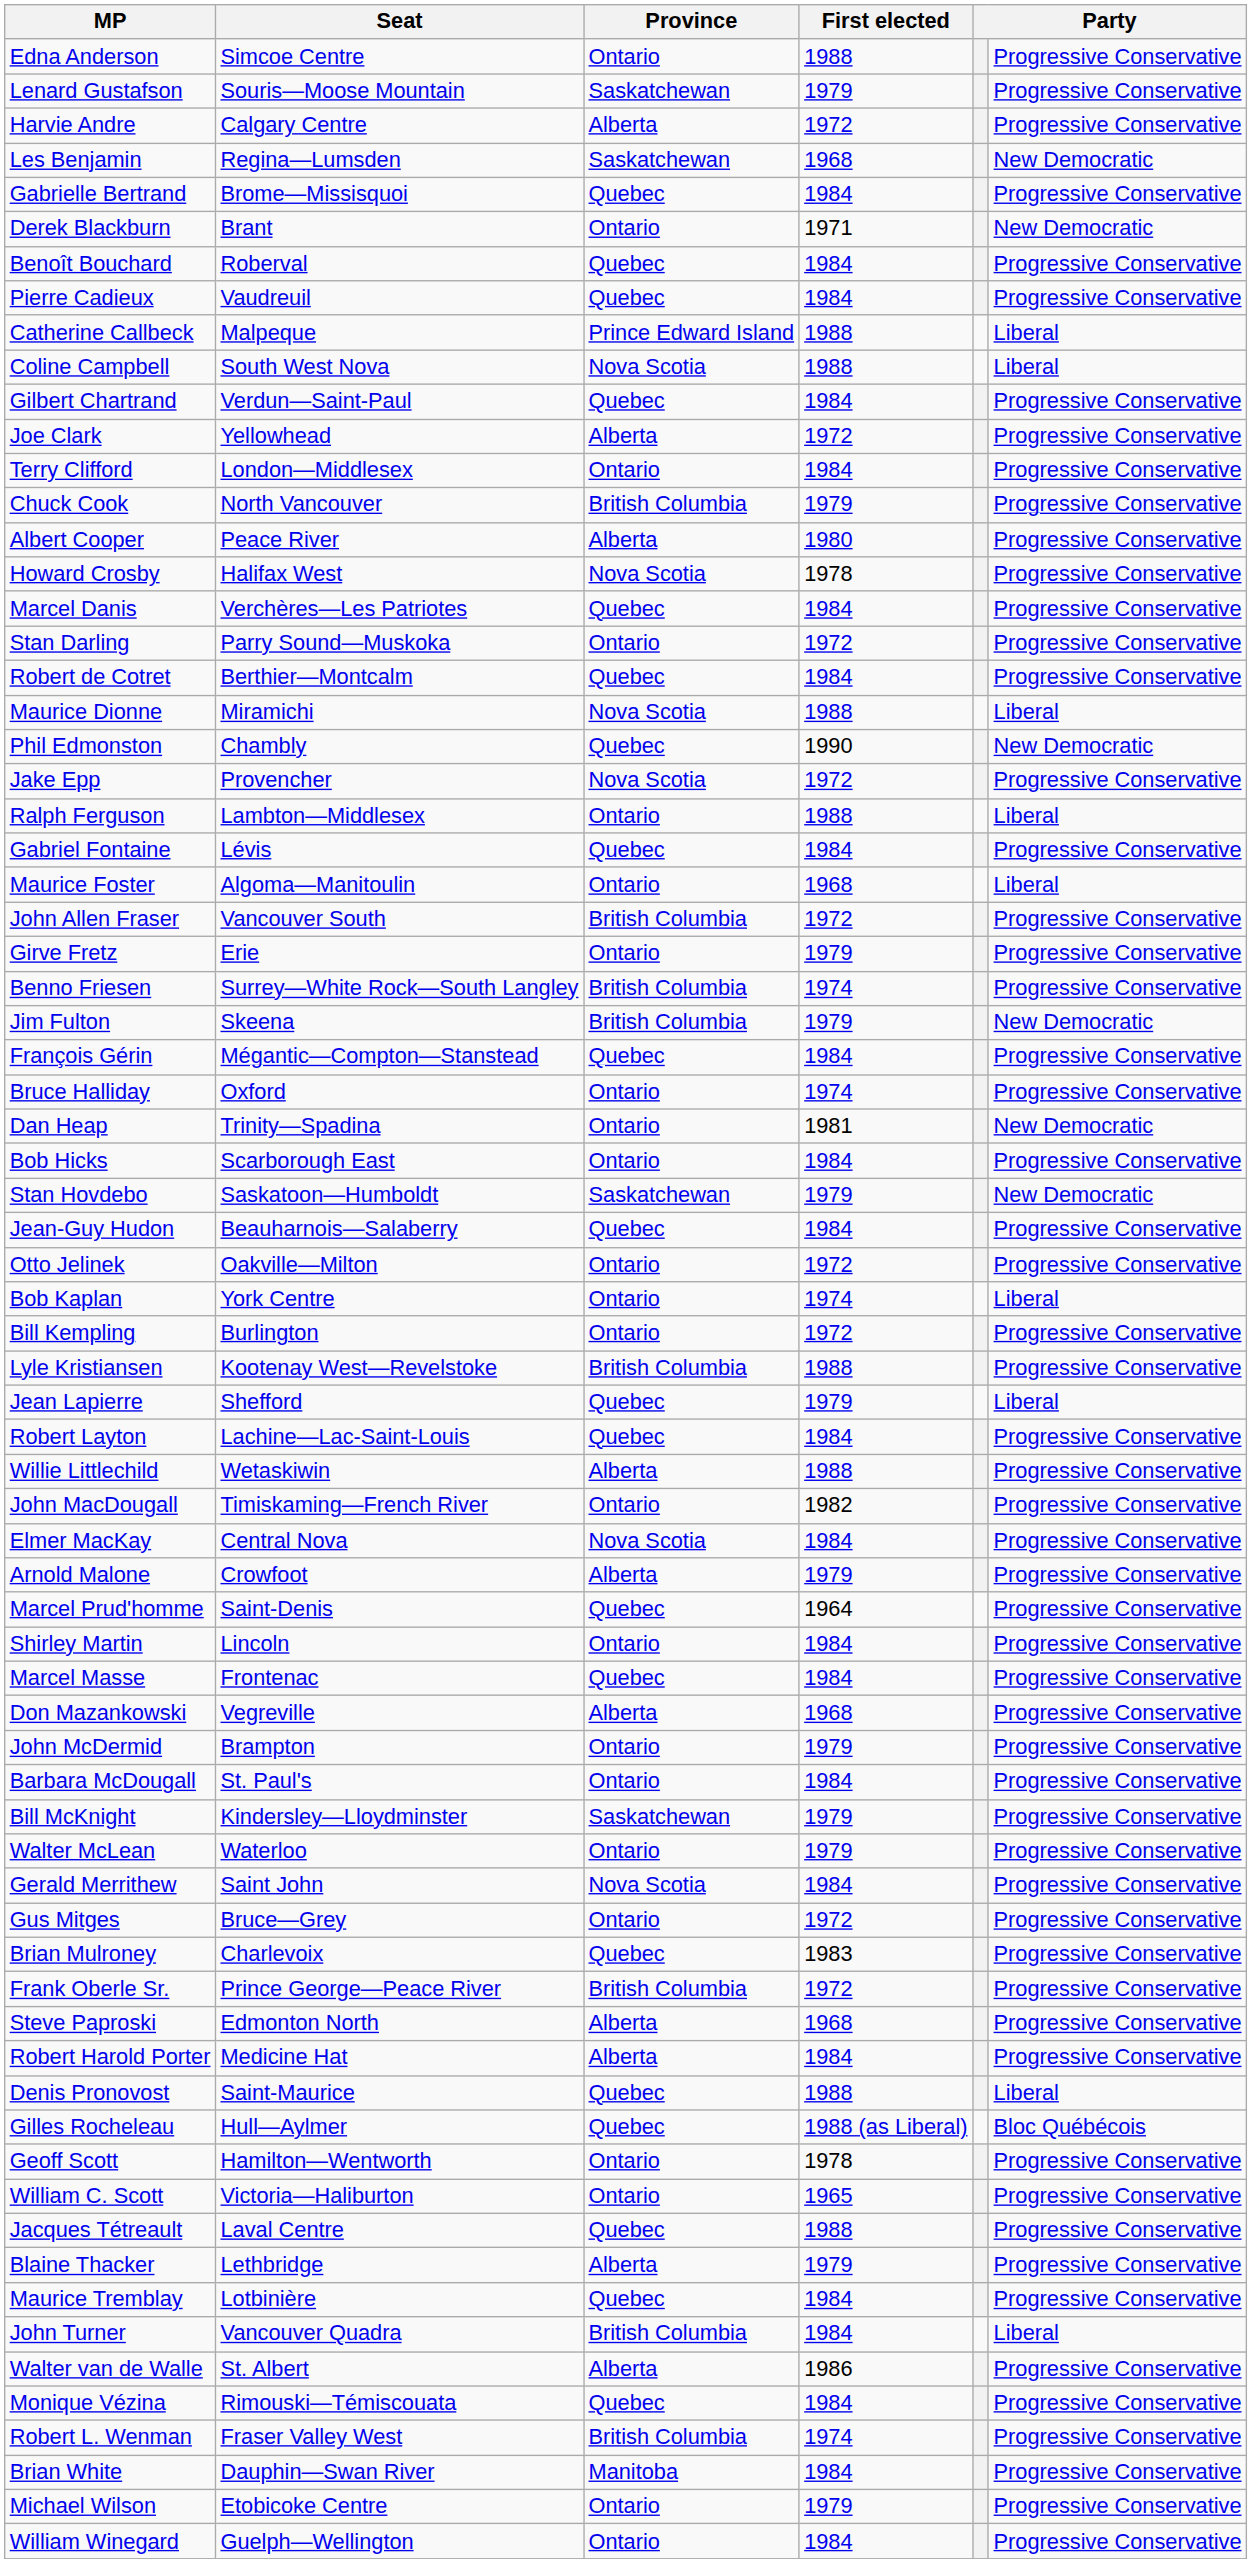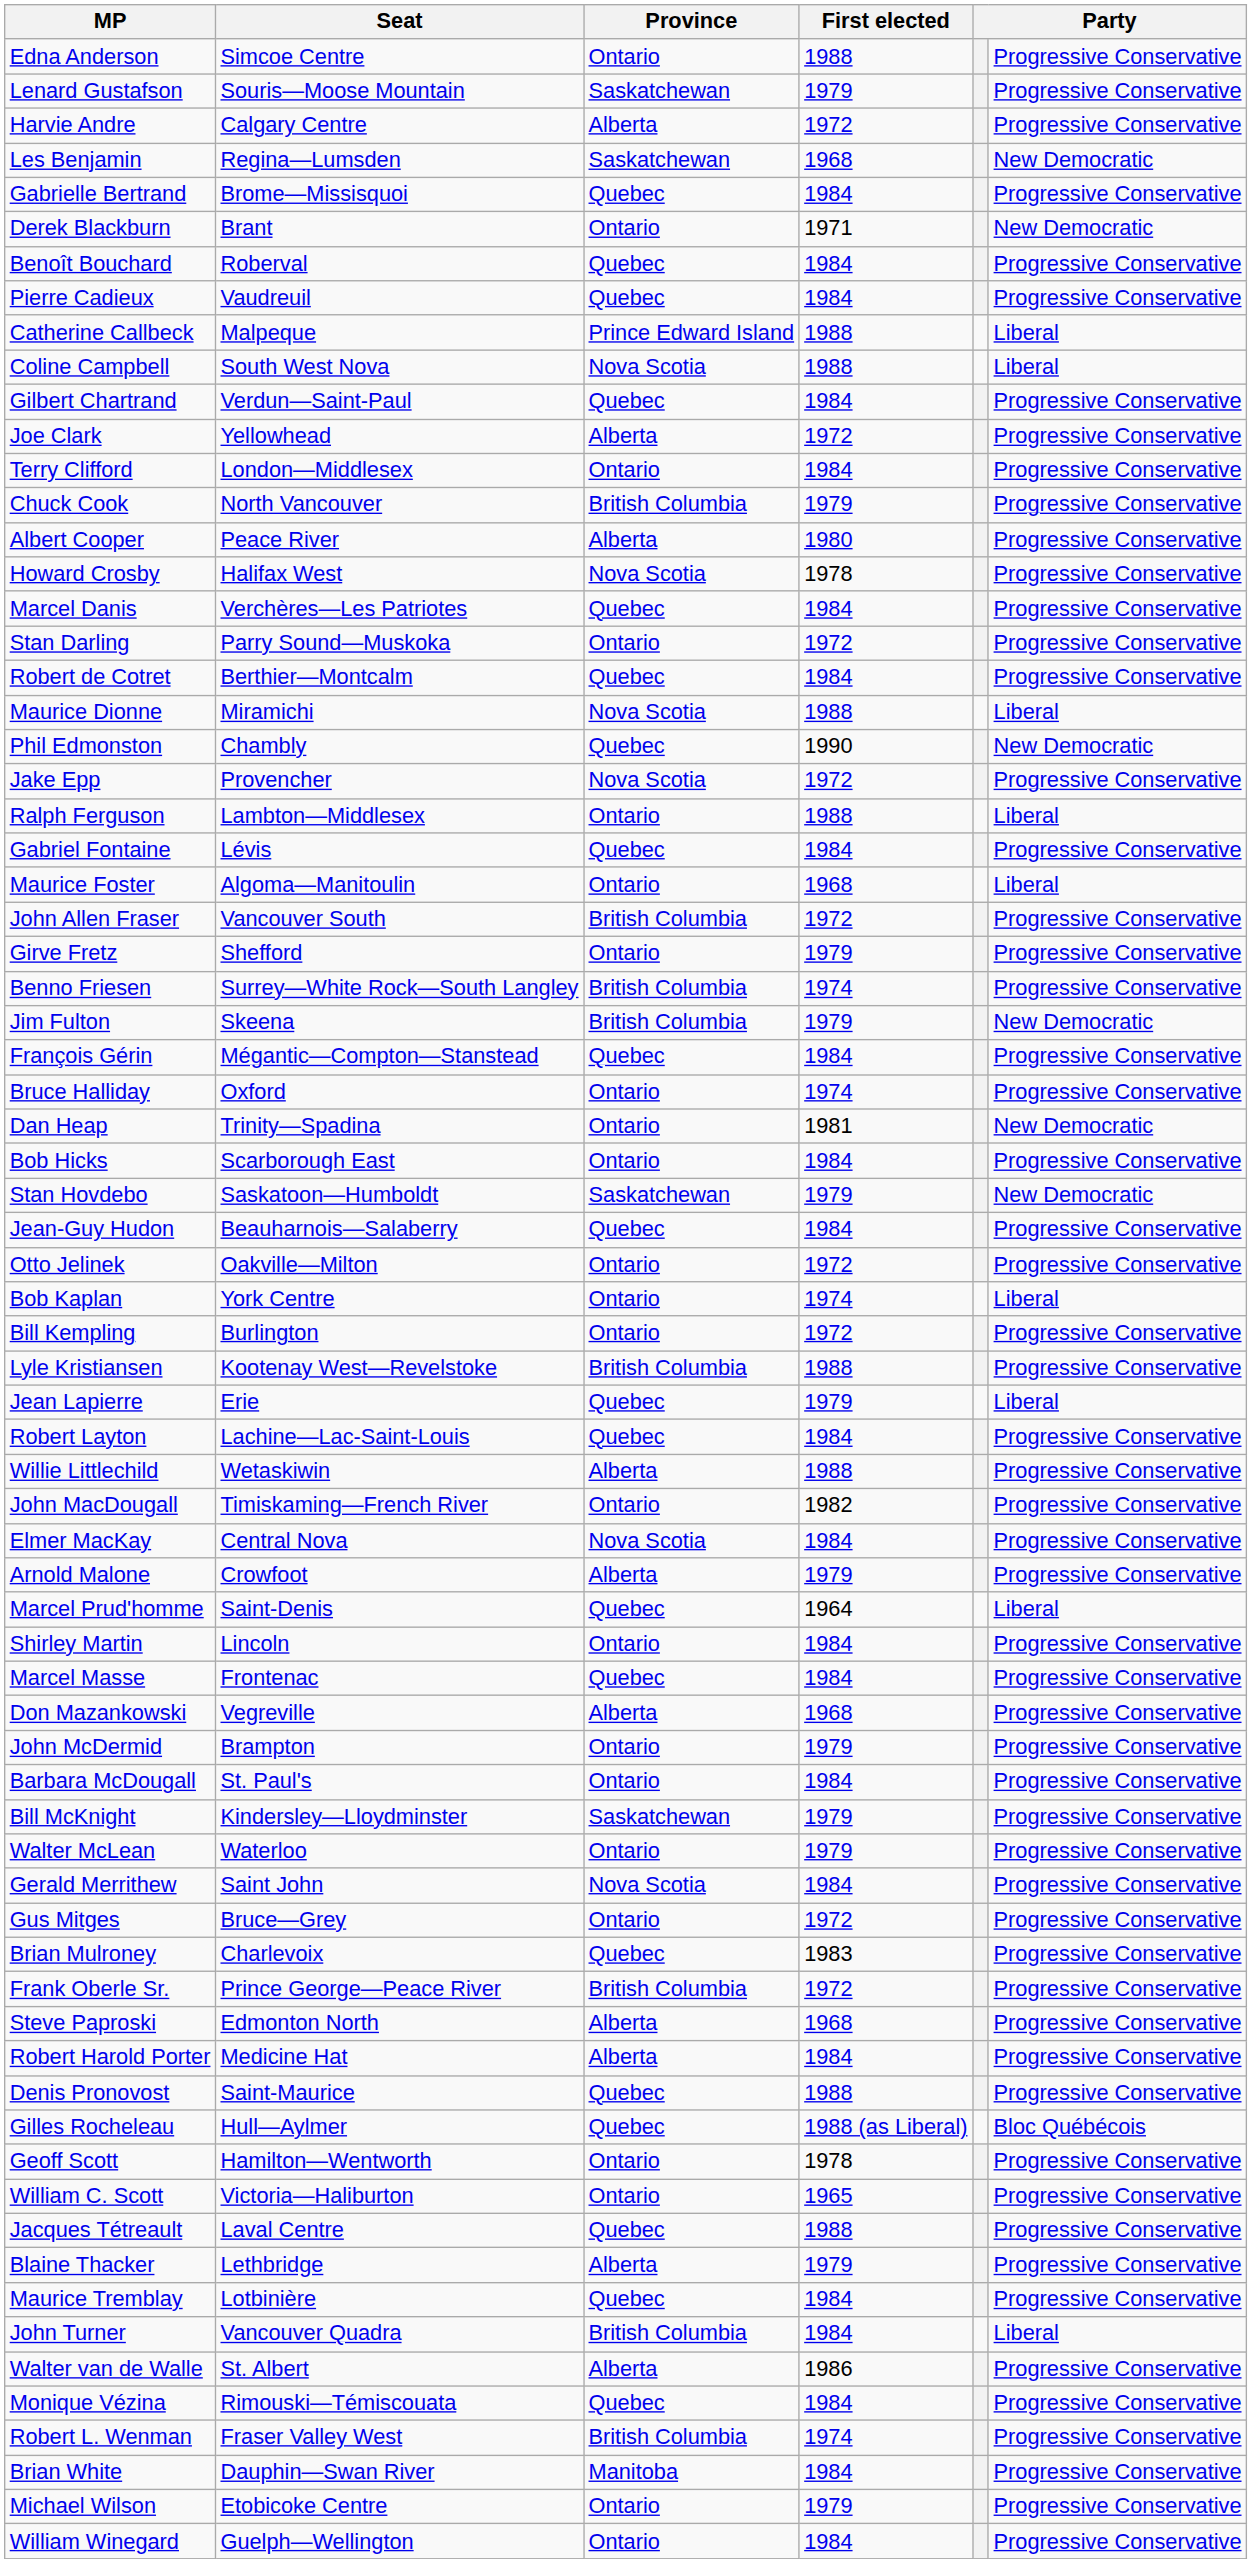(240, 953) Erie -> (261, 953) Shefford
(261, 1402) Shefford -> (240, 1402) Erie
(1118, 1609) Progressive Conservative -> (1026, 1609) Liberal
(1026, 2092) Liberal -> (1118, 2092) Progressive Conservative
